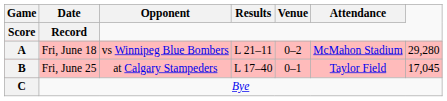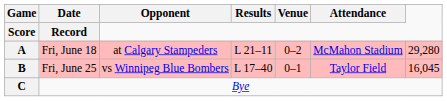(165, 50) vs Winnipeg Blue Bombers -> (165, 50) at Calgary Stampeders
(165, 68) at Calgary Stampeders -> (165, 68) vs Winnipeg Blue Bombers
(424, 68) 17,045 -> (424, 68) 16,045
